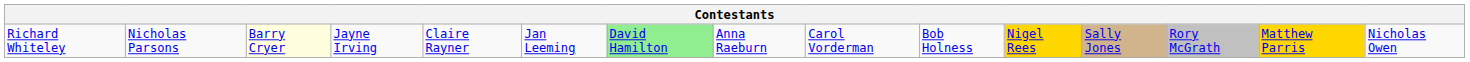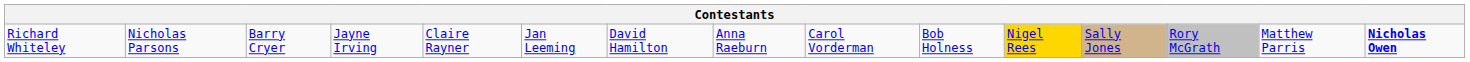(267, 41) lightyellow background -> (267, 41) no background
(639, 41) lightgreen background -> (639, 41) no background
(1287, 41) gold background -> (1287, 41) no background
(1397, 41) normal -> (1397, 41) bold
